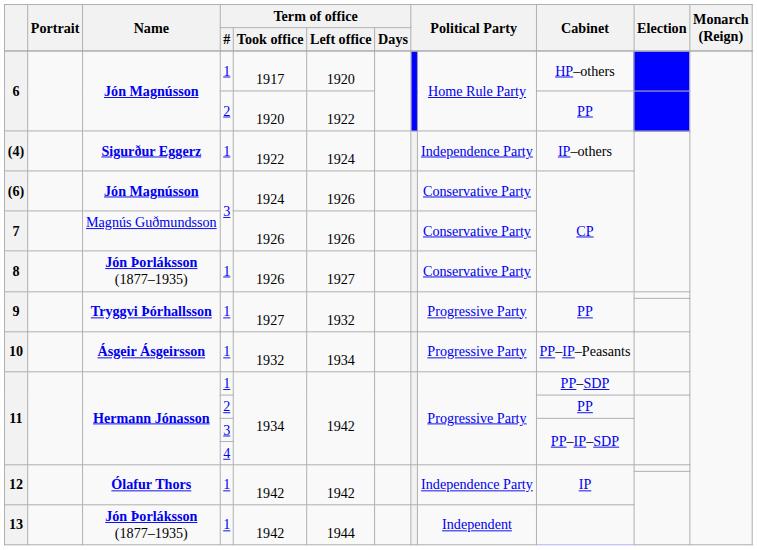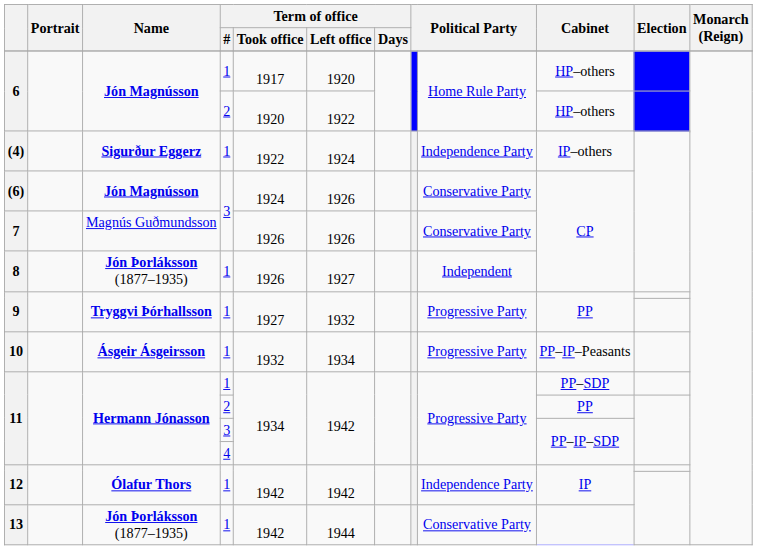(585, 111) PP -> (585, 111) HP–others
(477, 271) Conservative Party -> (477, 271) Independent
(477, 524) Independent -> (477, 524) Conservative Party
